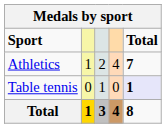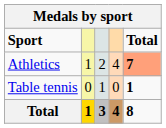(130, 64) no background -> (130, 64) lightsalmon background
(130, 88) lavender background -> (130, 88) no background
